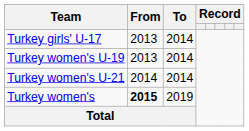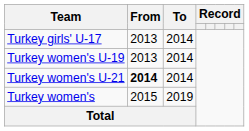(144, 77) normal -> (144, 77) bold
(144, 96) bold -> (144, 96) normal
